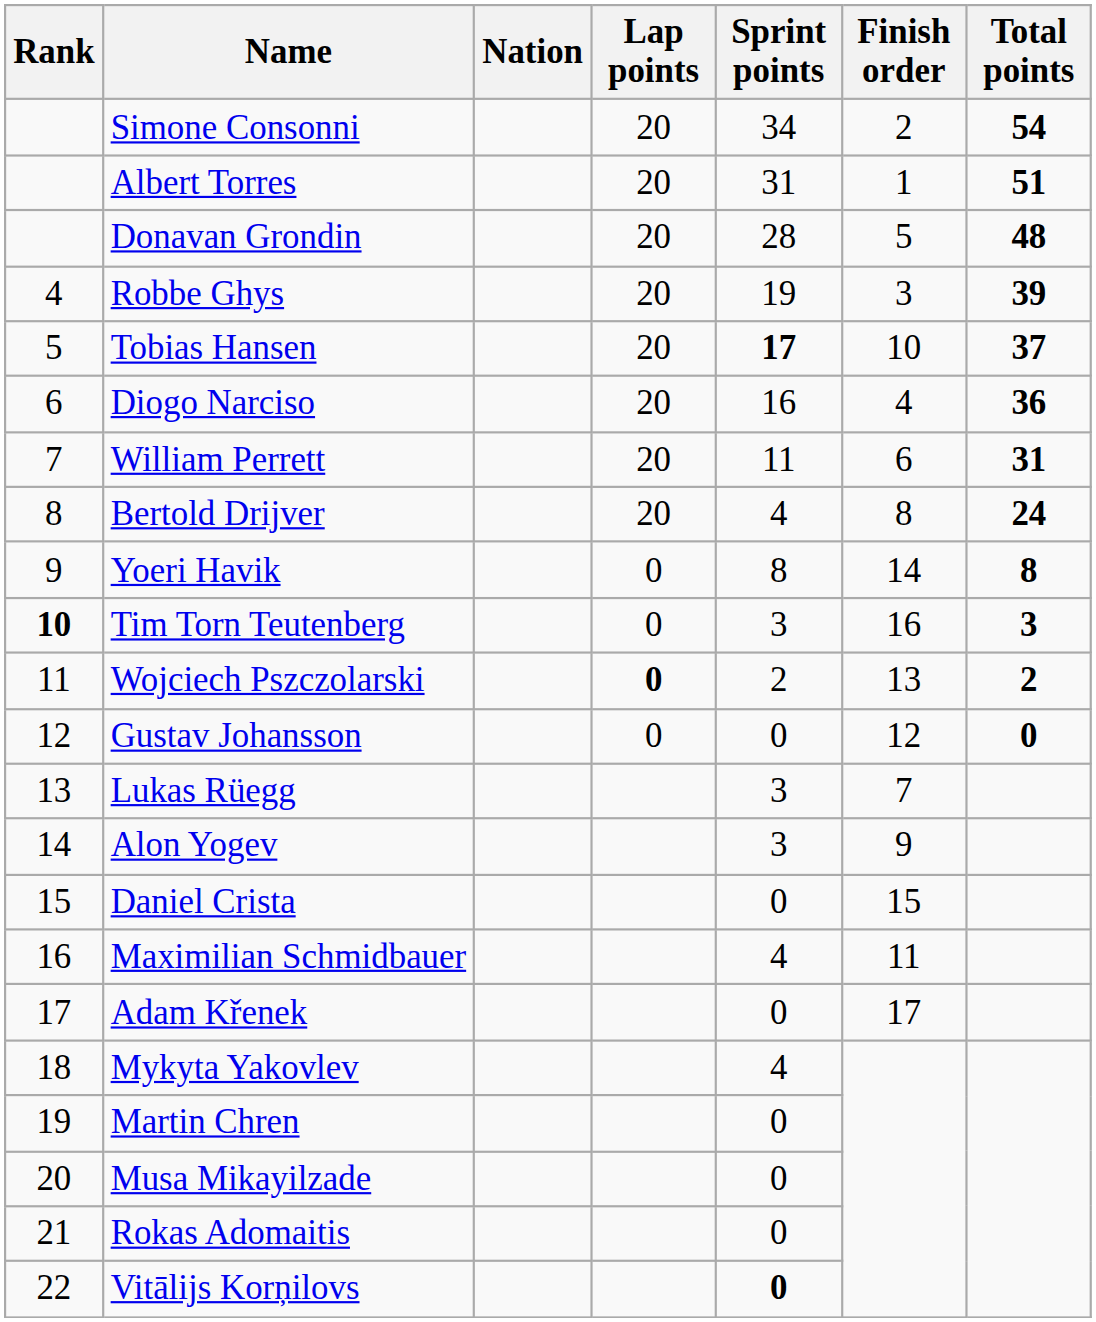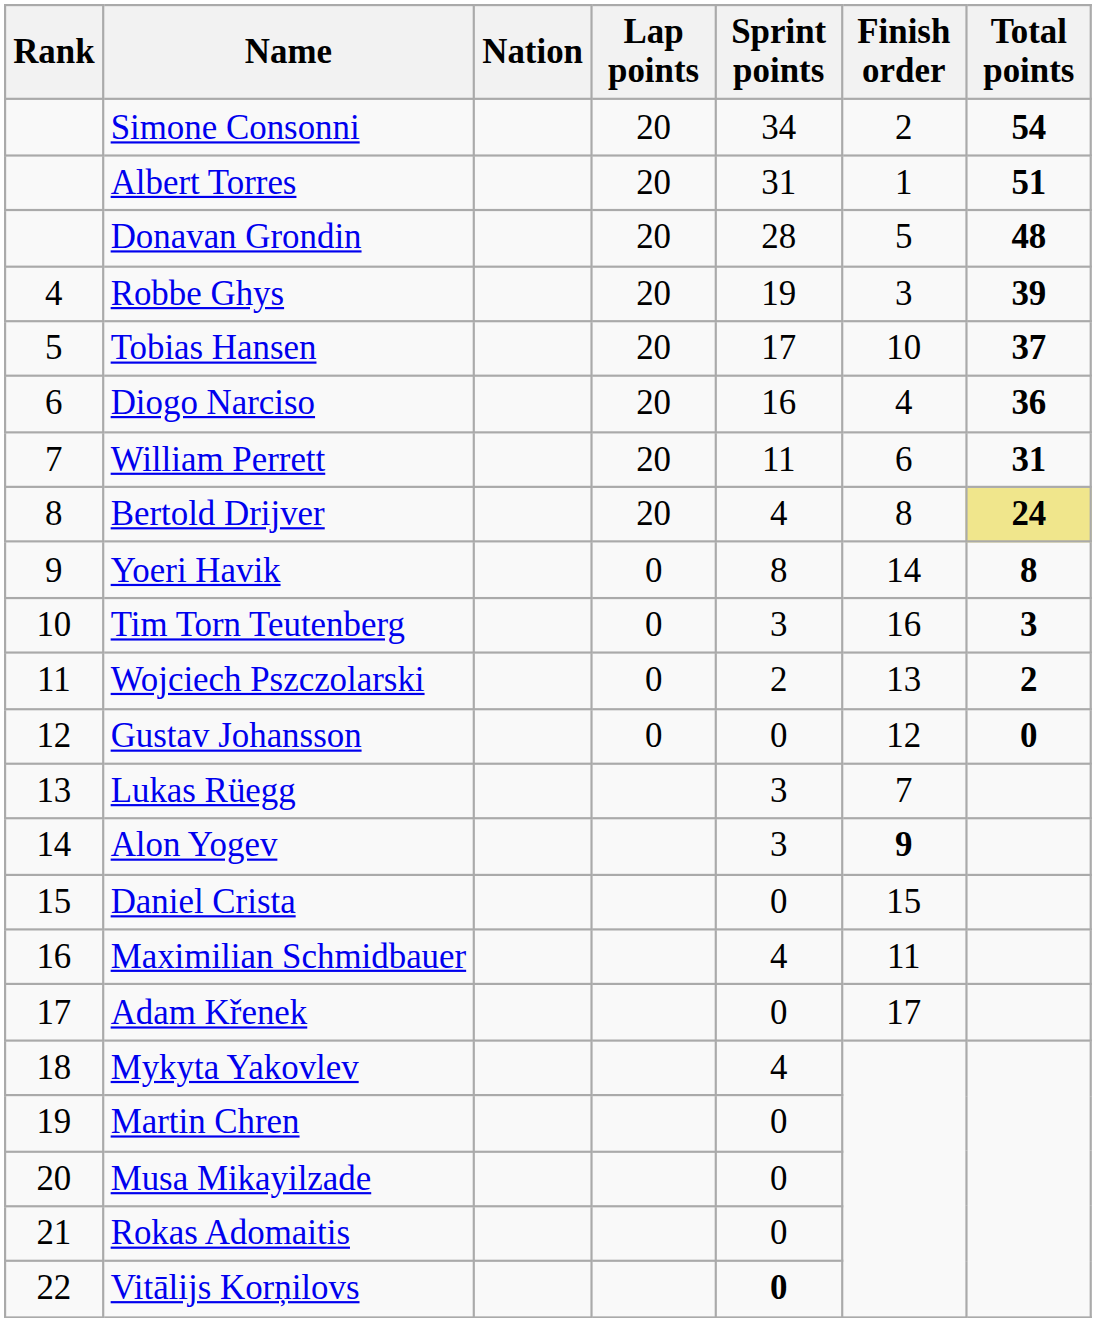(779, 347) bold -> (779, 347) normal
(1029, 513) no background -> (1029, 513) khaki background
(54, 624) bold -> (54, 624) normal
(654, 679) bold -> (654, 679) normal
(904, 845) normal -> (904, 845) bold
